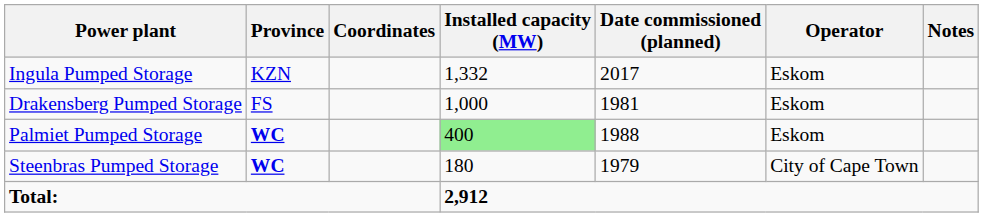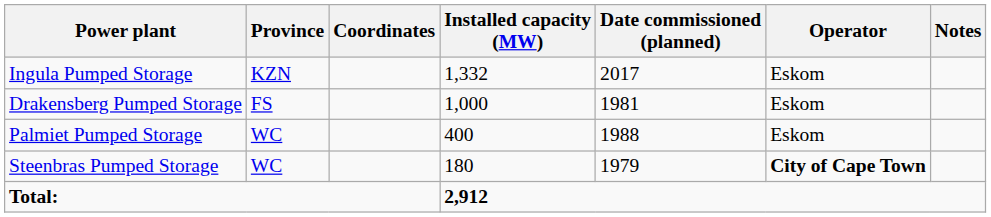(268, 134) bold -> (267, 134) normal
(459, 134) lightgreen background -> (459, 134) no background
(268, 165) bold -> (267, 165) normal
(844, 165) normal -> (848, 165) bold
